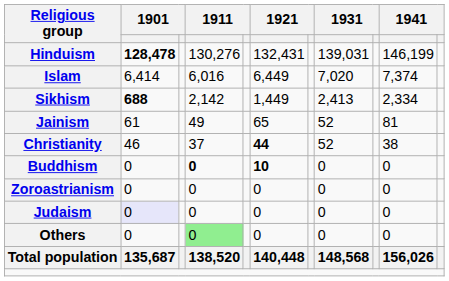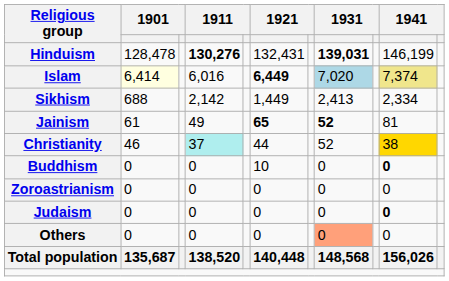(150, 54) bold -> (150, 54) normal
(214, 54) normal -> (214, 54) bold
(344, 54) normal -> (344, 54) bold
(142, 76) no background -> (142, 76) lightyellow background
(271, 76) normal -> (271, 76) bold
(336, 76) no background -> (336, 76) lightblue background
(400, 76) no background -> (400, 76) khaki background
(136, 99) bold -> (136, 99) normal
(261, 122) normal -> (261, 122) bold
(326, 122) normal -> (326, 122) bold
(196, 144) no background -> (196, 144) paleturquoise background
(261, 144) bold -> (261, 144) normal
(390, 144) no background -> (390, 144) gold background
(193, 167) bold -> (193, 167) normal
(261, 167) bold -> (261, 167) normal
(386, 167) normal -> (386, 167) bold
(128, 212) lavender background -> (128, 212) no background
(386, 212) normal -> (386, 212) bold
(193, 235) lightgreen background -> (193, 235) no background
(322, 235) no background -> (322, 235) lightsalmon background
